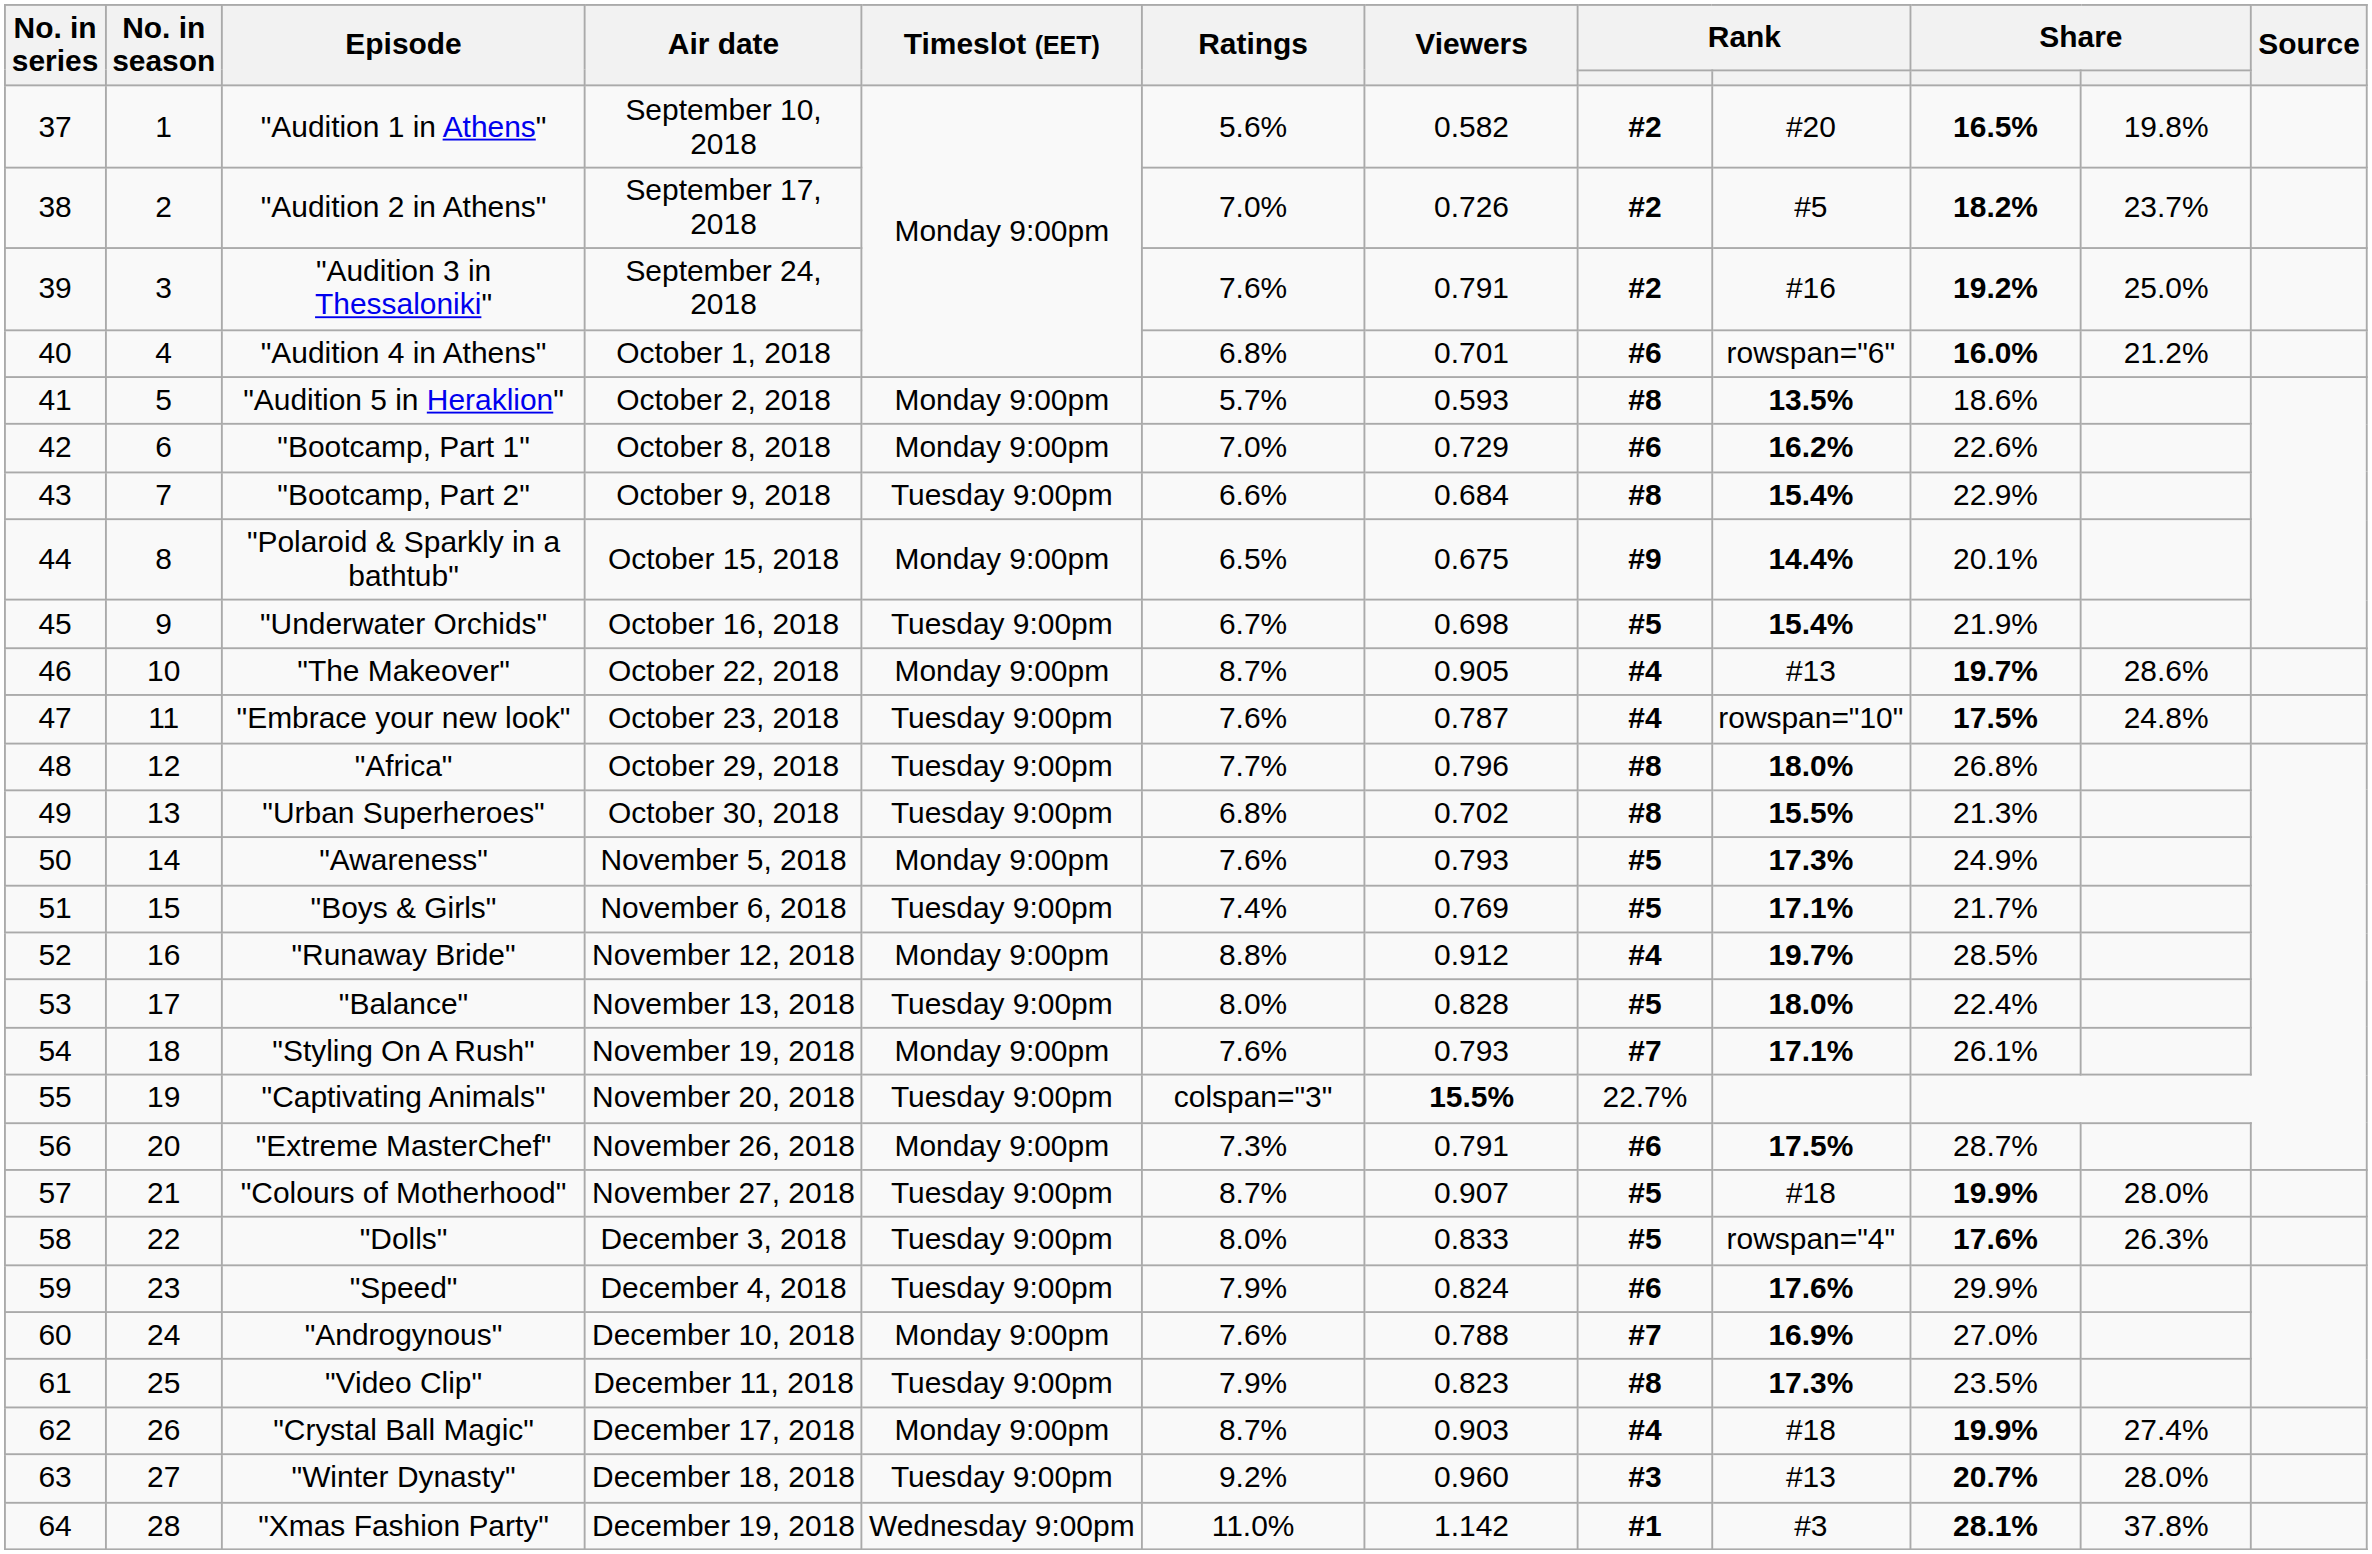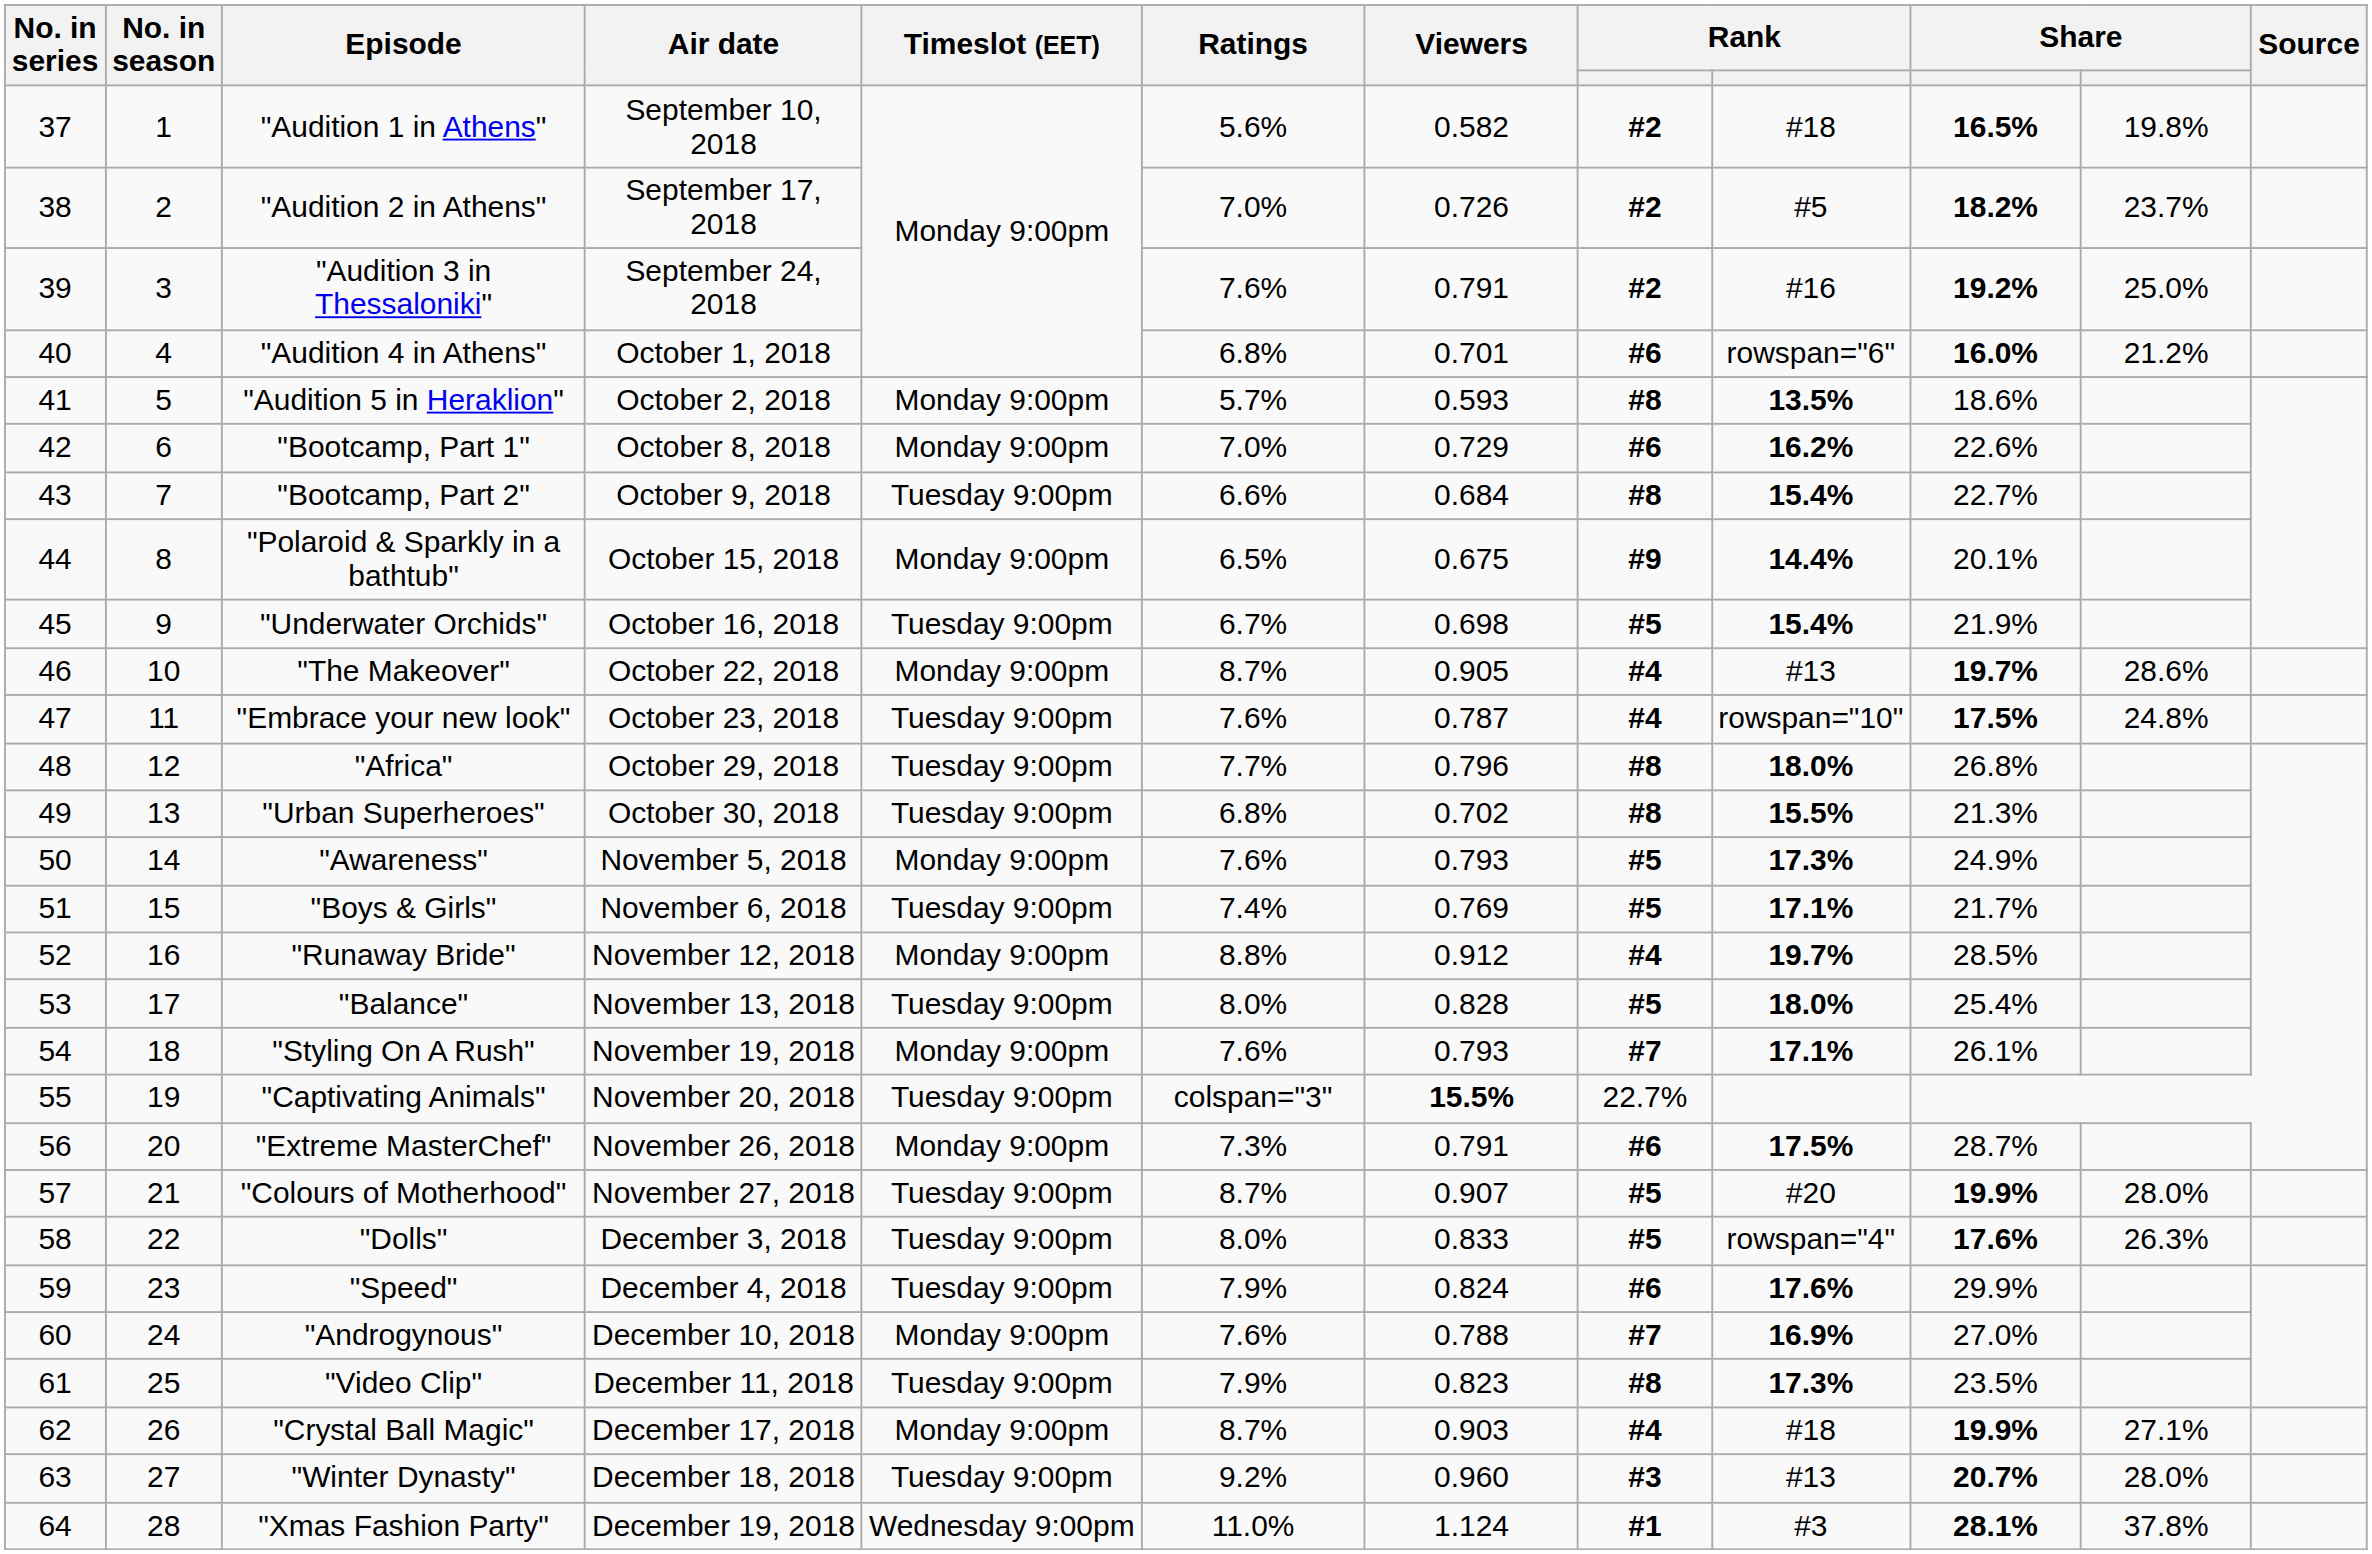(1811, 126) #20 -> (1811, 126) #18
(1996, 495) 22.9% -> (1996, 495) 22.7%
(1996, 1003) 22.4% -> (1996, 1003) 25.4%
(1811, 1193) #18 -> (1811, 1193) #20
(2166, 1430) 27.4% -> (2166, 1430) 27.1%
(1472, 1525) 1.142 -> (1472, 1525) 1.124
